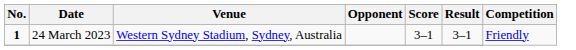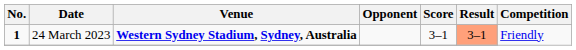(229, 34) normal -> (236, 34) bold
(462, 34) no background -> (477, 34) lightsalmon background
